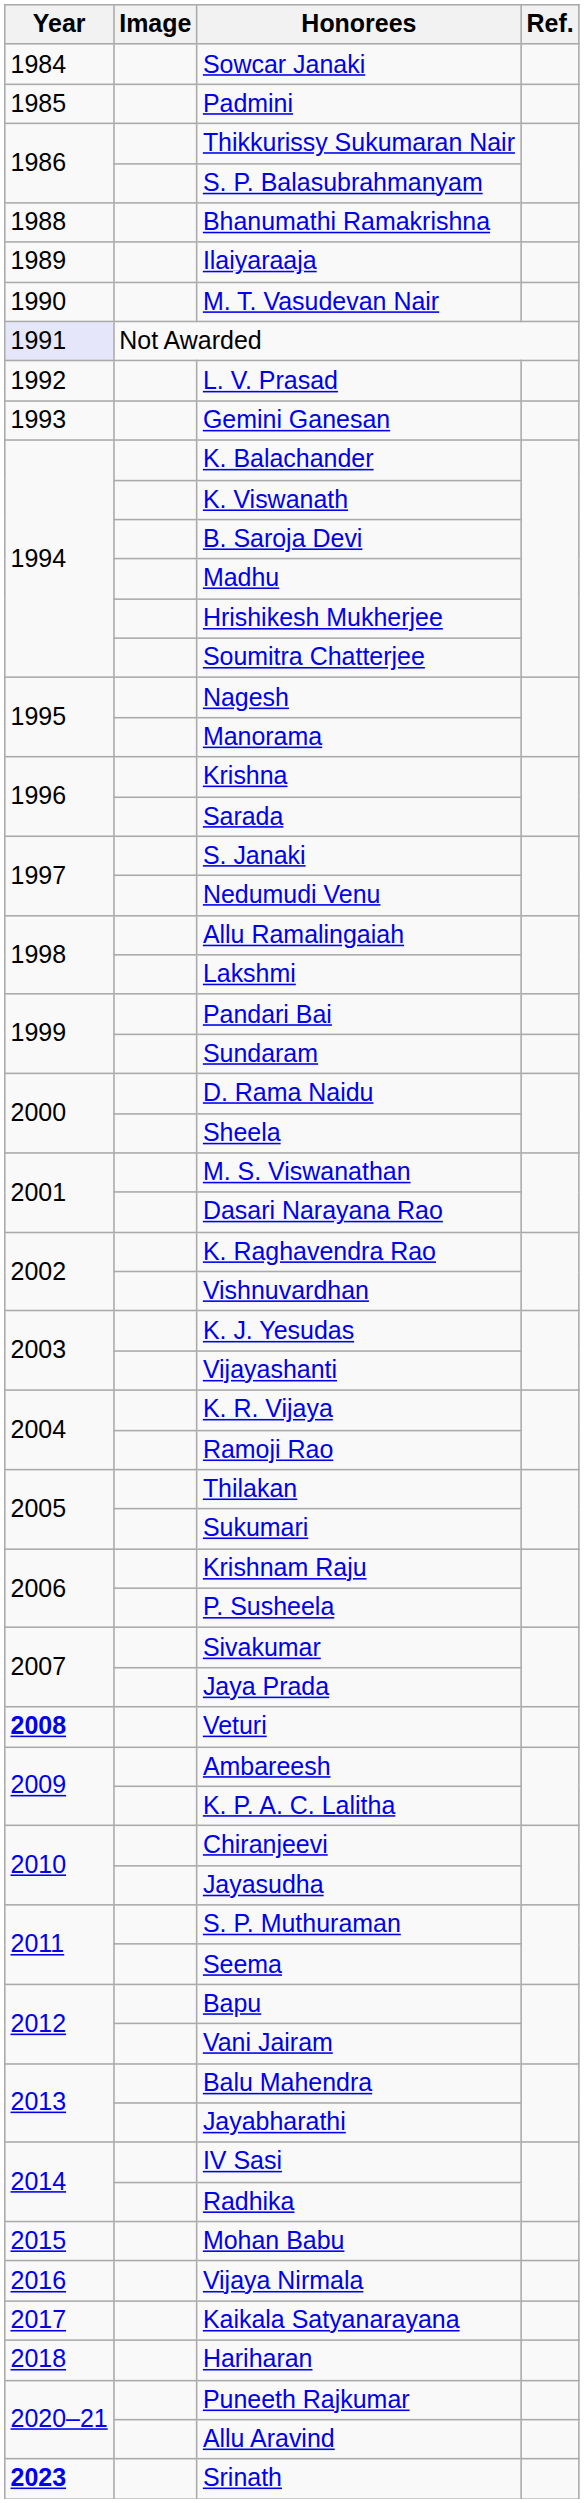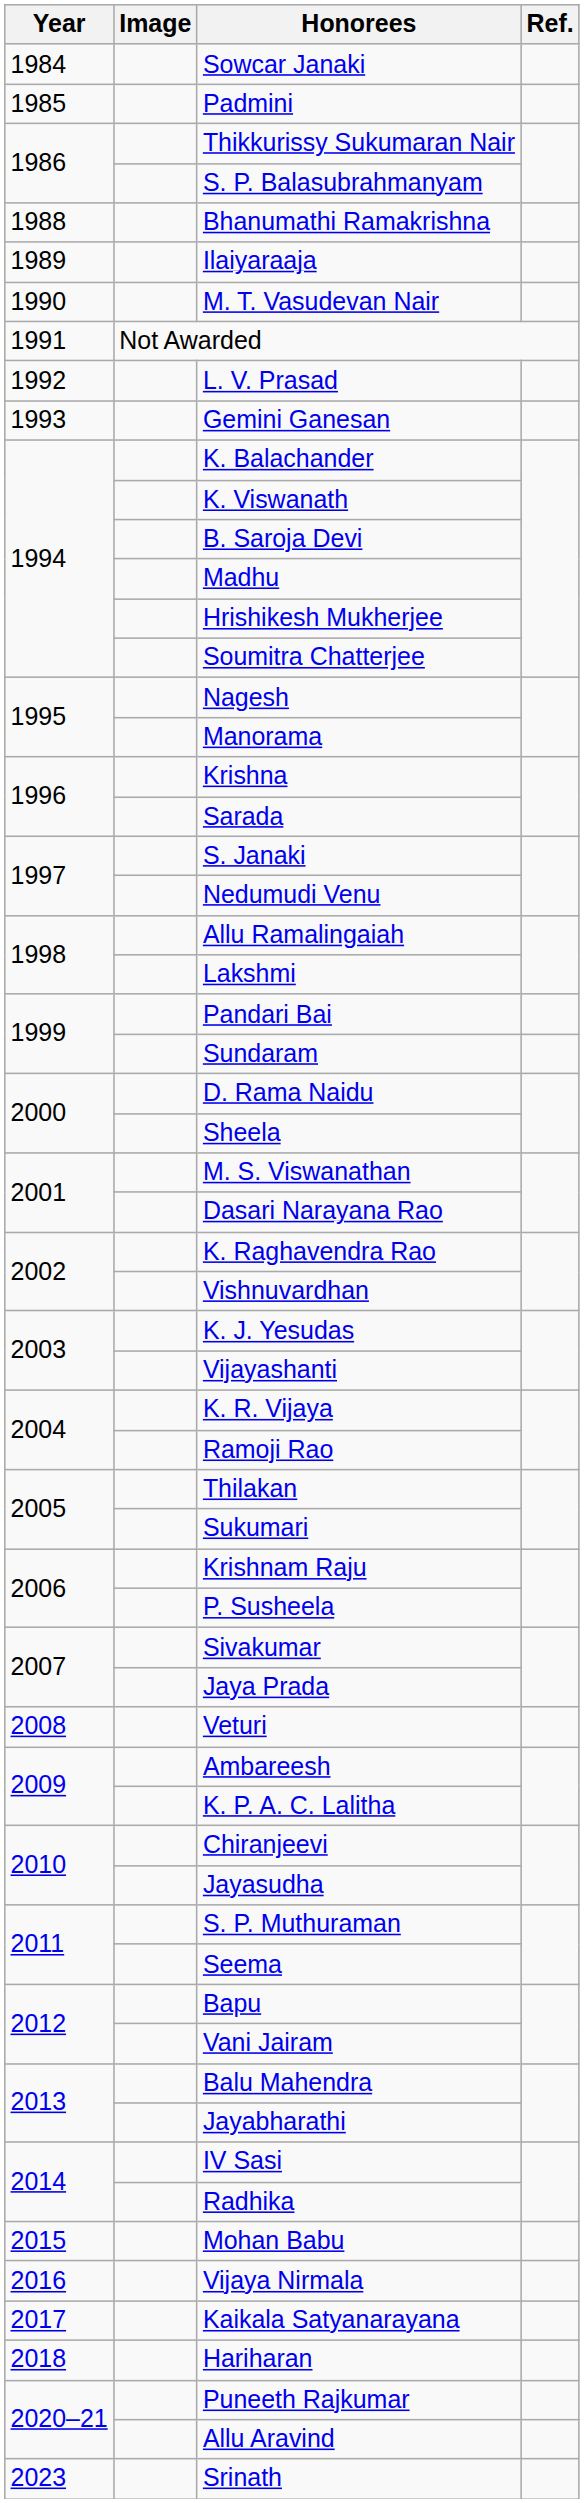(38, 340) lavender background -> (38, 340) no background
(38, 1726) bold -> (38, 1726) normal
(38, 2478) bold -> (38, 2478) normal
